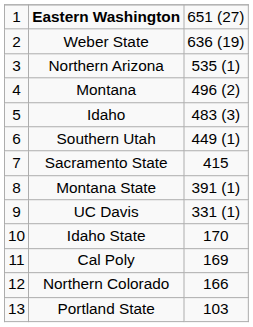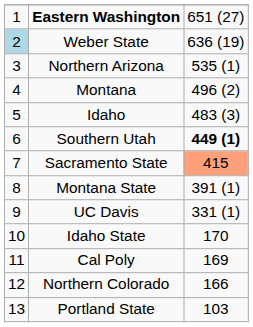(17, 41) no background -> (17, 41) lightblue background
(216, 138) normal -> (216, 138) bold
(216, 163) no background -> (216, 163) lightsalmon background
